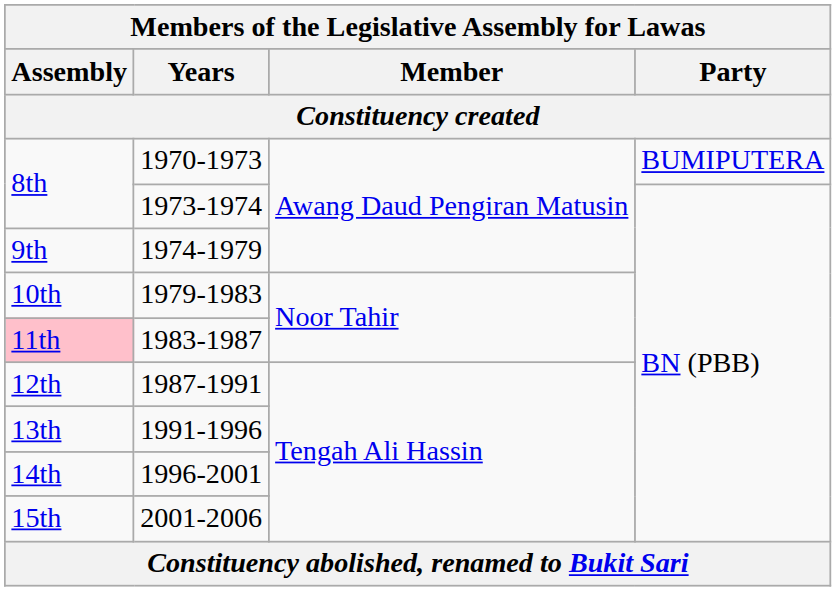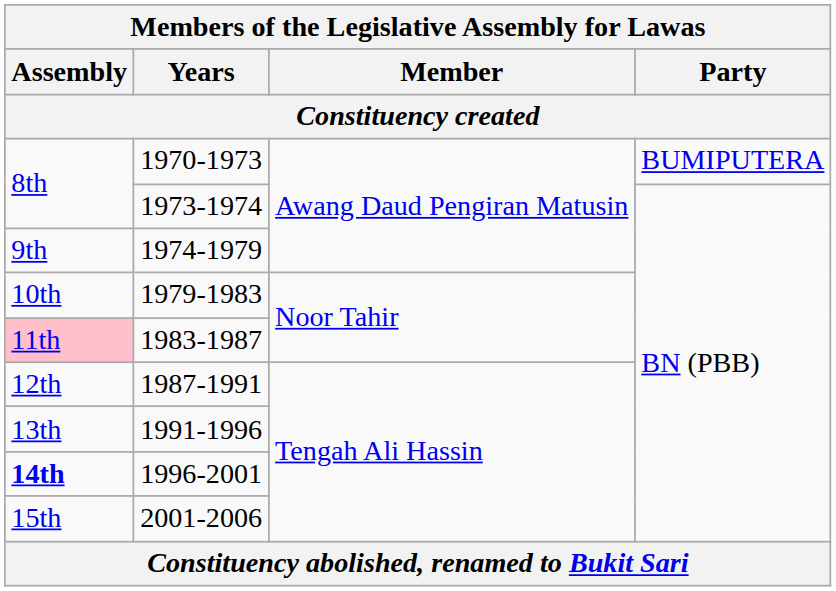(36, 473) normal -> (38, 473) bold
